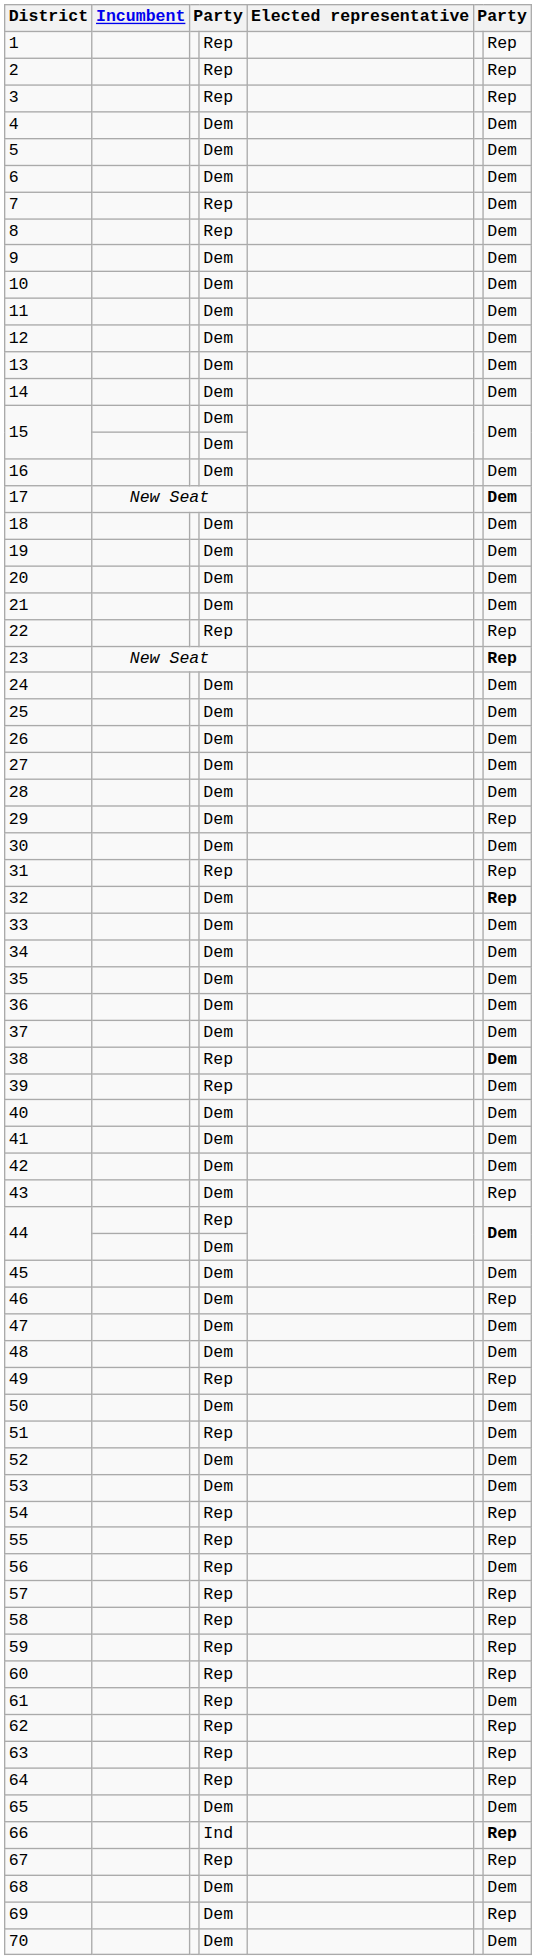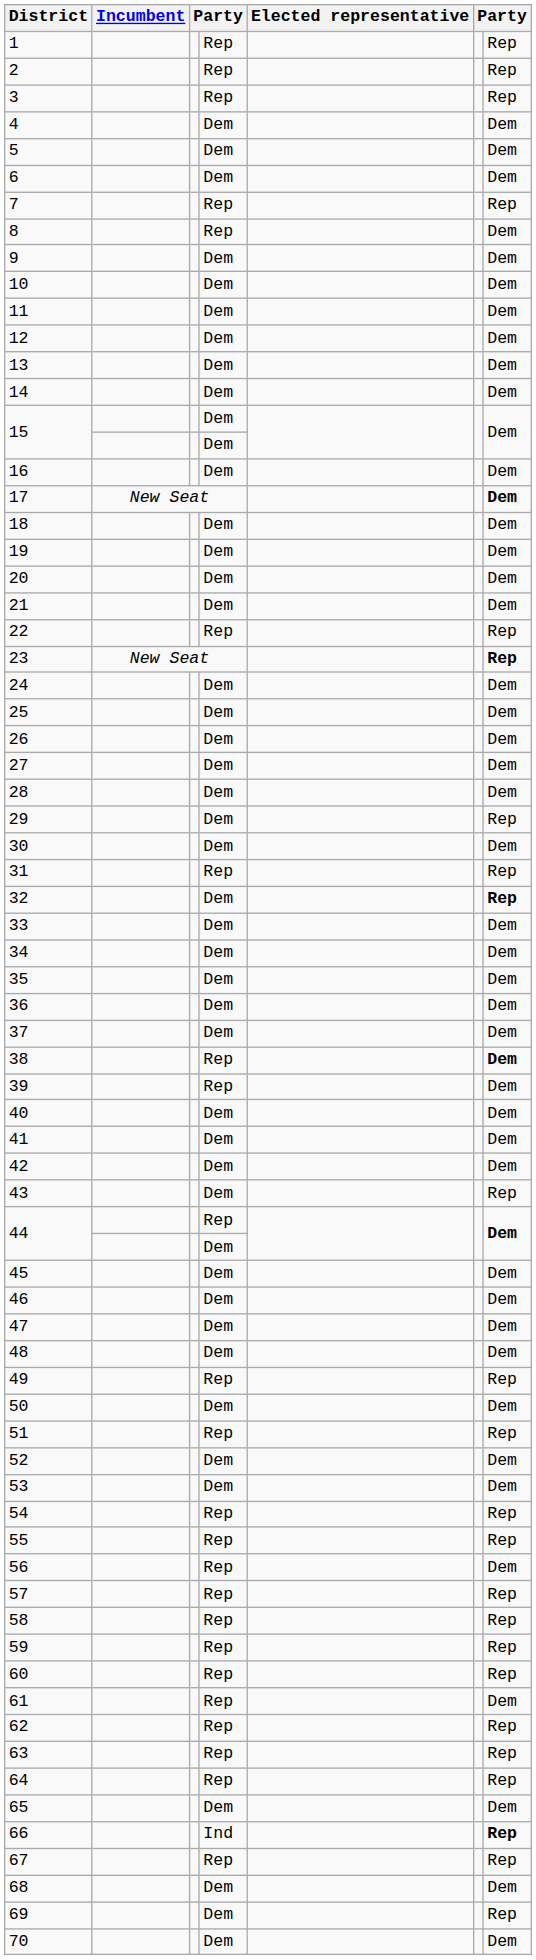(502, 205) Dem -> (502, 205) Rep
(502, 1301) Rep -> (502, 1301) Dem
(502, 1434) Dem -> (502, 1434) Rep
